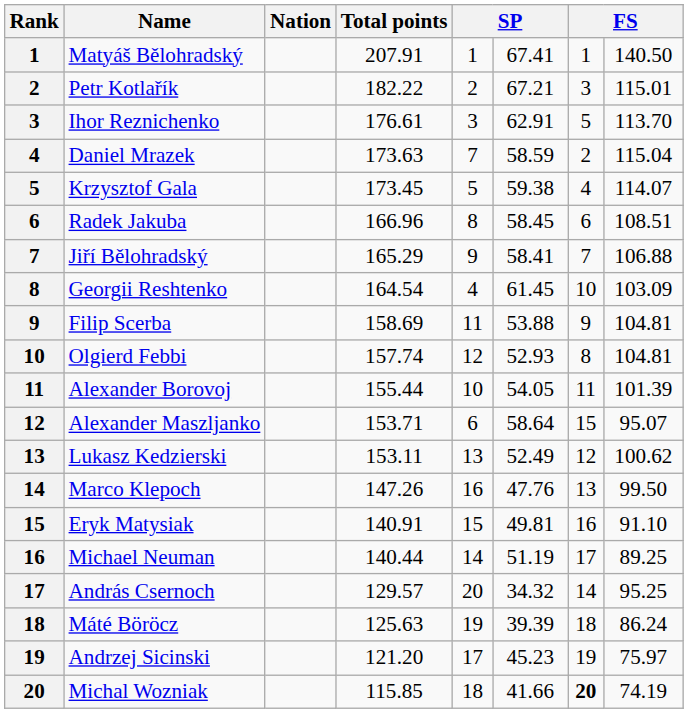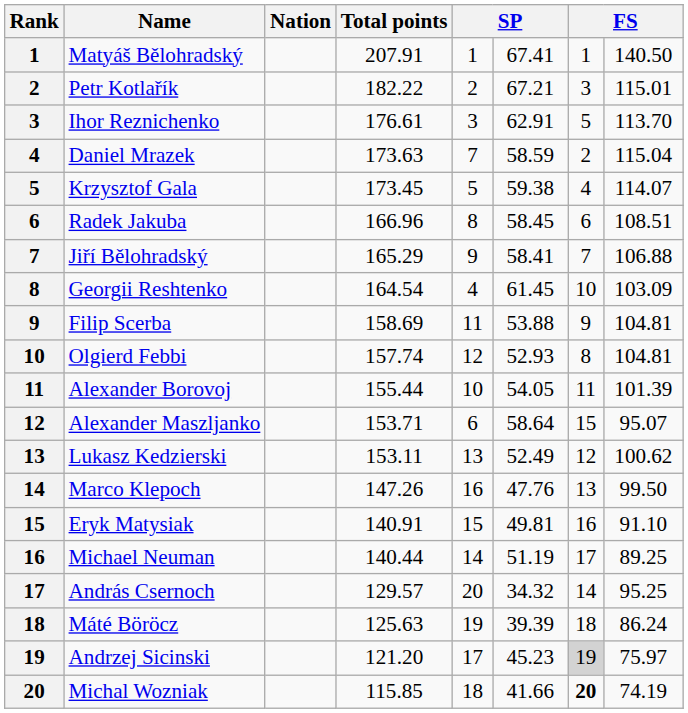(586, 657) no background -> (586, 657) lightgrey background
